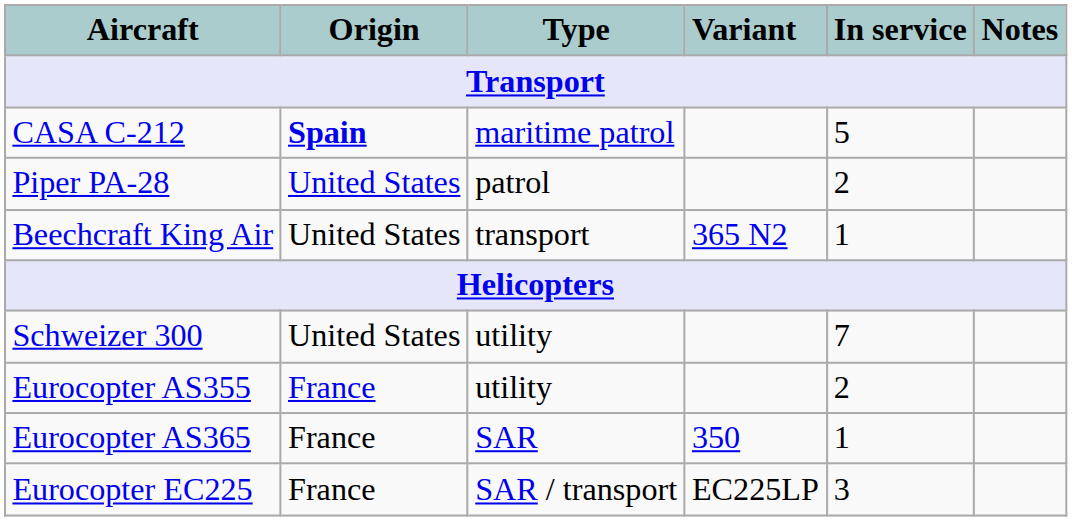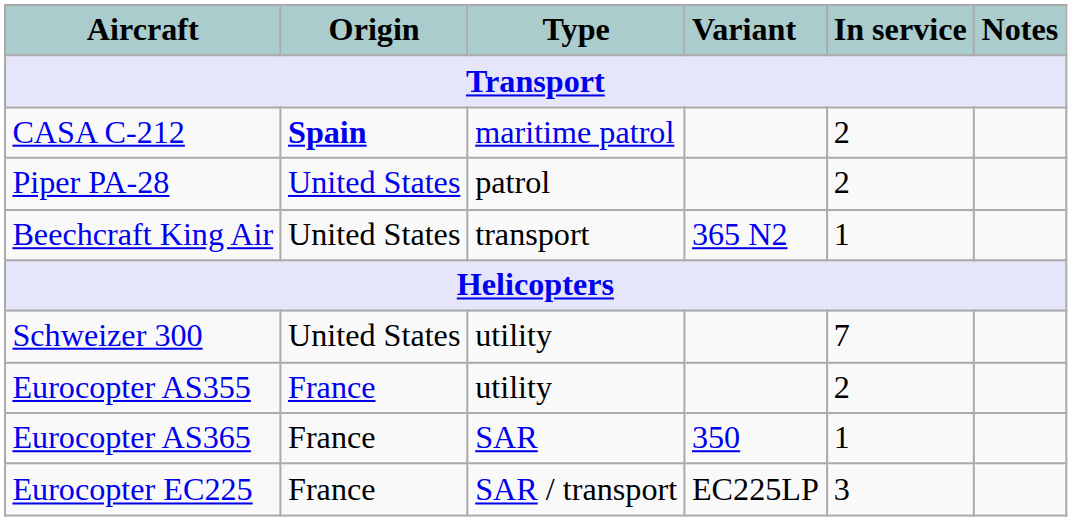(842, 132) 5 -> (842, 132) 2
